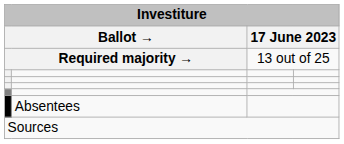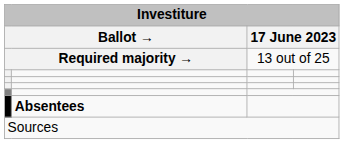(47, 106) normal -> (50, 106) bold
